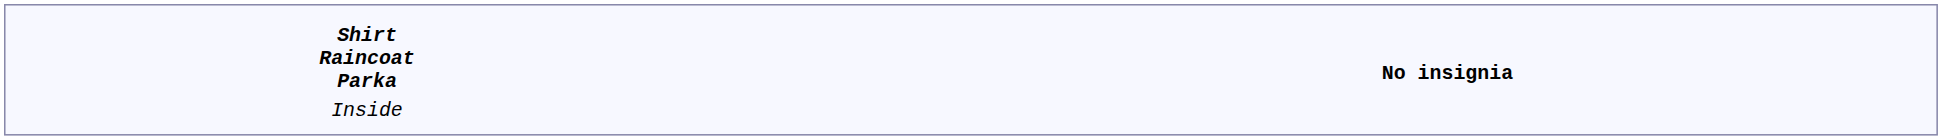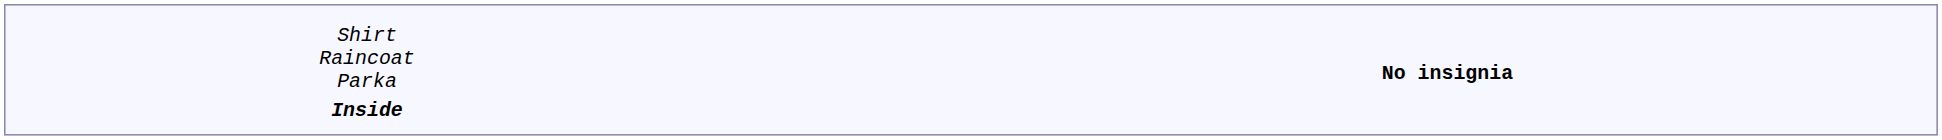(367, 58) bold -> (367, 58) normal
(367, 110) normal -> (367, 110) bold
